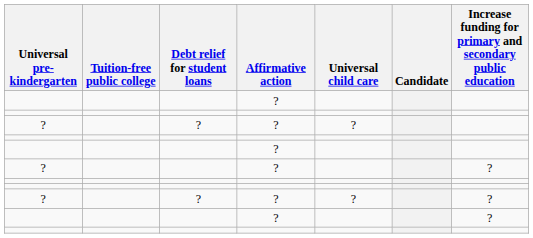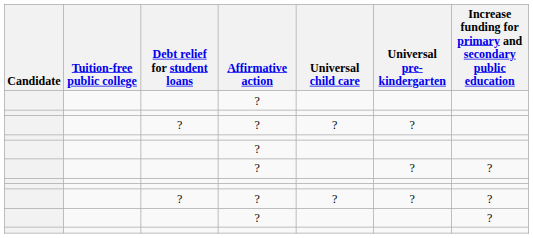columns swapped: (422, 81) <-> (43, 68)
